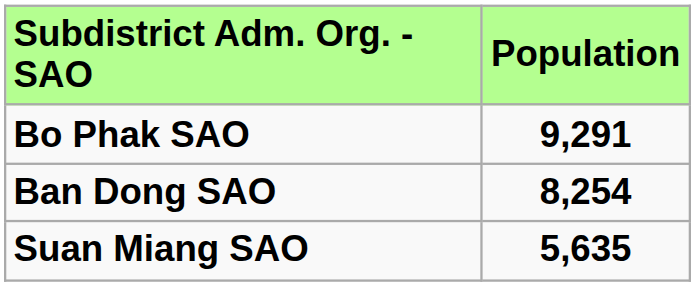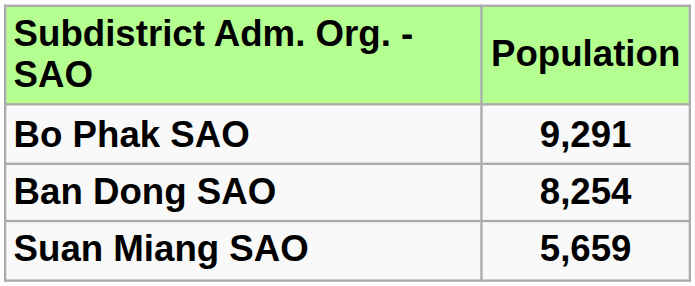(586, 249) 5,635 -> (586, 249) 5,659
